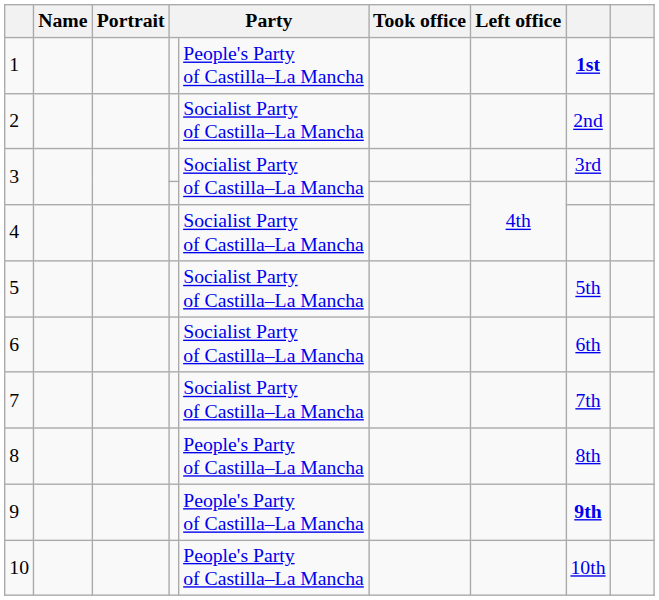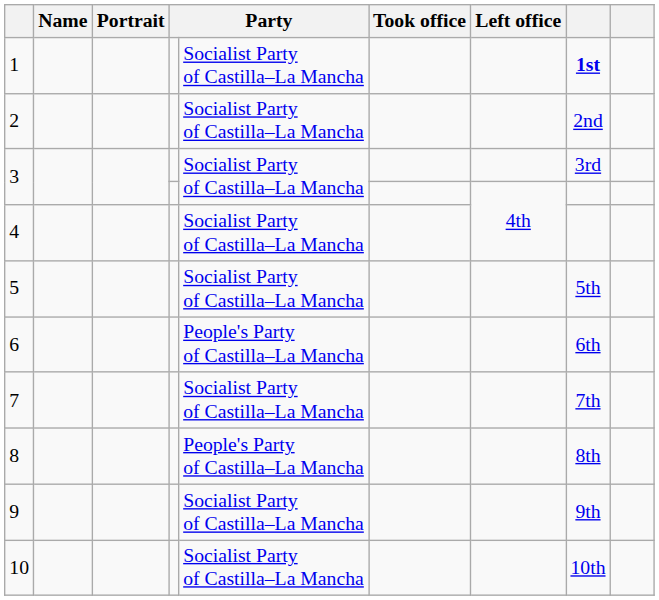(274, 65) People's Party of Castilla–La Mancha -> (274, 65) Socialist Party of Castilla–La Mancha
(274, 344) Socialist Party of Castilla–La Mancha -> (274, 344) People's Party of Castilla–La Mancha
(274, 511) People's Party of Castilla–La Mancha -> (274, 511) Socialist Party of Castilla–La Mancha
(588, 511) bold -> (588, 511) normal
(274, 567) People's Party of Castilla–La Mancha -> (274, 567) Socialist Party of Castilla–La Mancha
